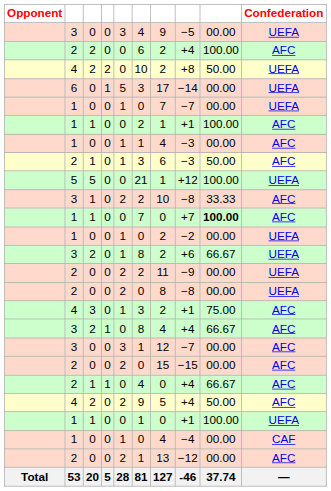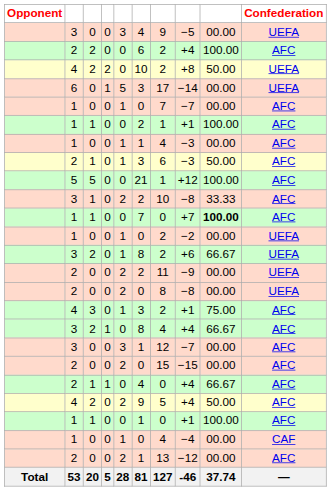(284, 106) UEFA -> (284, 106) AFC
(284, 180) UEFA -> (284, 180) AFC
(284, 421) UEFA -> (284, 421) AFC
